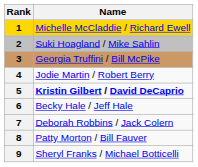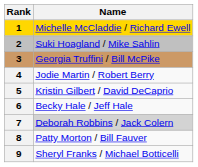(110, 91) bold -> (104, 91) normal
(104, 122) no background -> (104, 122) lightgrey background
